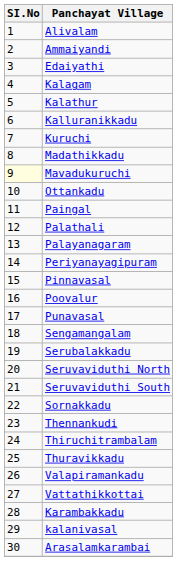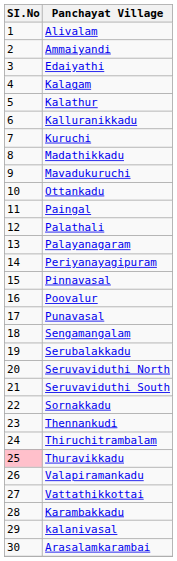(10, 173) lightyellow background -> (10, 173) no background
(14, 458) no background -> (14, 458) pink background
